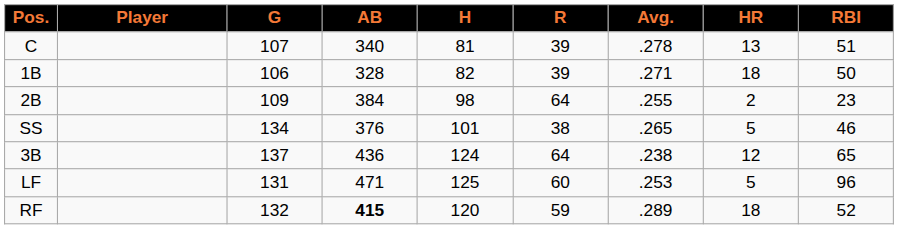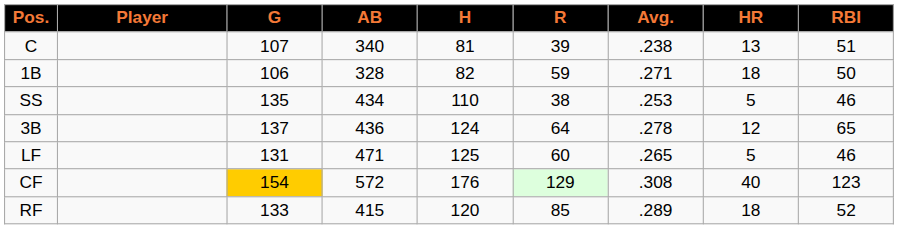(656, 45) .278 -> (656, 45) .238
(560, 73) 39 -> (560, 73) 59
- row: (31, 100)
(274, 127) 134 -> (274, 100) 135
(370, 127) 376 -> (370, 100) 434
(465, 127) 101 -> (465, 100) 110
(656, 127) .265 -> (656, 100) .253
(656, 155) .238 -> (656, 127) .278
(656, 182) .253 -> (656, 155) .265
(846, 182) 96 -> (846, 155) 46
+ row: (31, 182)
(274, 210) 132 -> (274, 210) 133
(370, 210) bold -> (370, 210) normal
(560, 210) 59 -> (560, 210) 85
